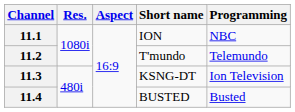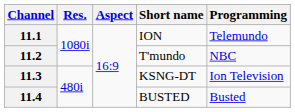(223, 35) NBC -> (239, 35) Telemundo
(239, 55) Telemundo -> (223, 55) NBC
